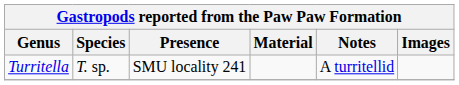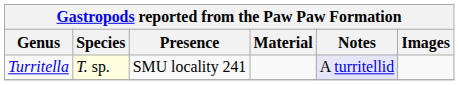(93, 67) no background -> (93, 67) lightyellow background
(357, 67) no background -> (357, 67) lavender background
